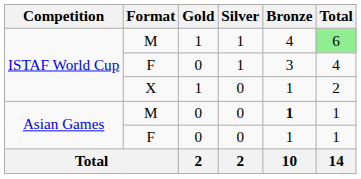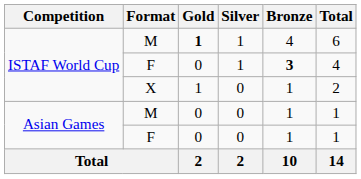(198, 40) normal -> (198, 40) bold
(336, 40) lightgreen background -> (336, 40) no background
(289, 64) normal -> (289, 64) bold
(289, 112) bold -> (289, 112) normal
